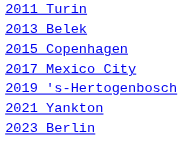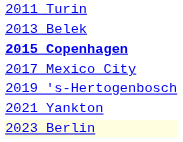(67, 49) normal -> (67, 49) bold
(50, 129) no background -> (50, 129) lightyellow background
